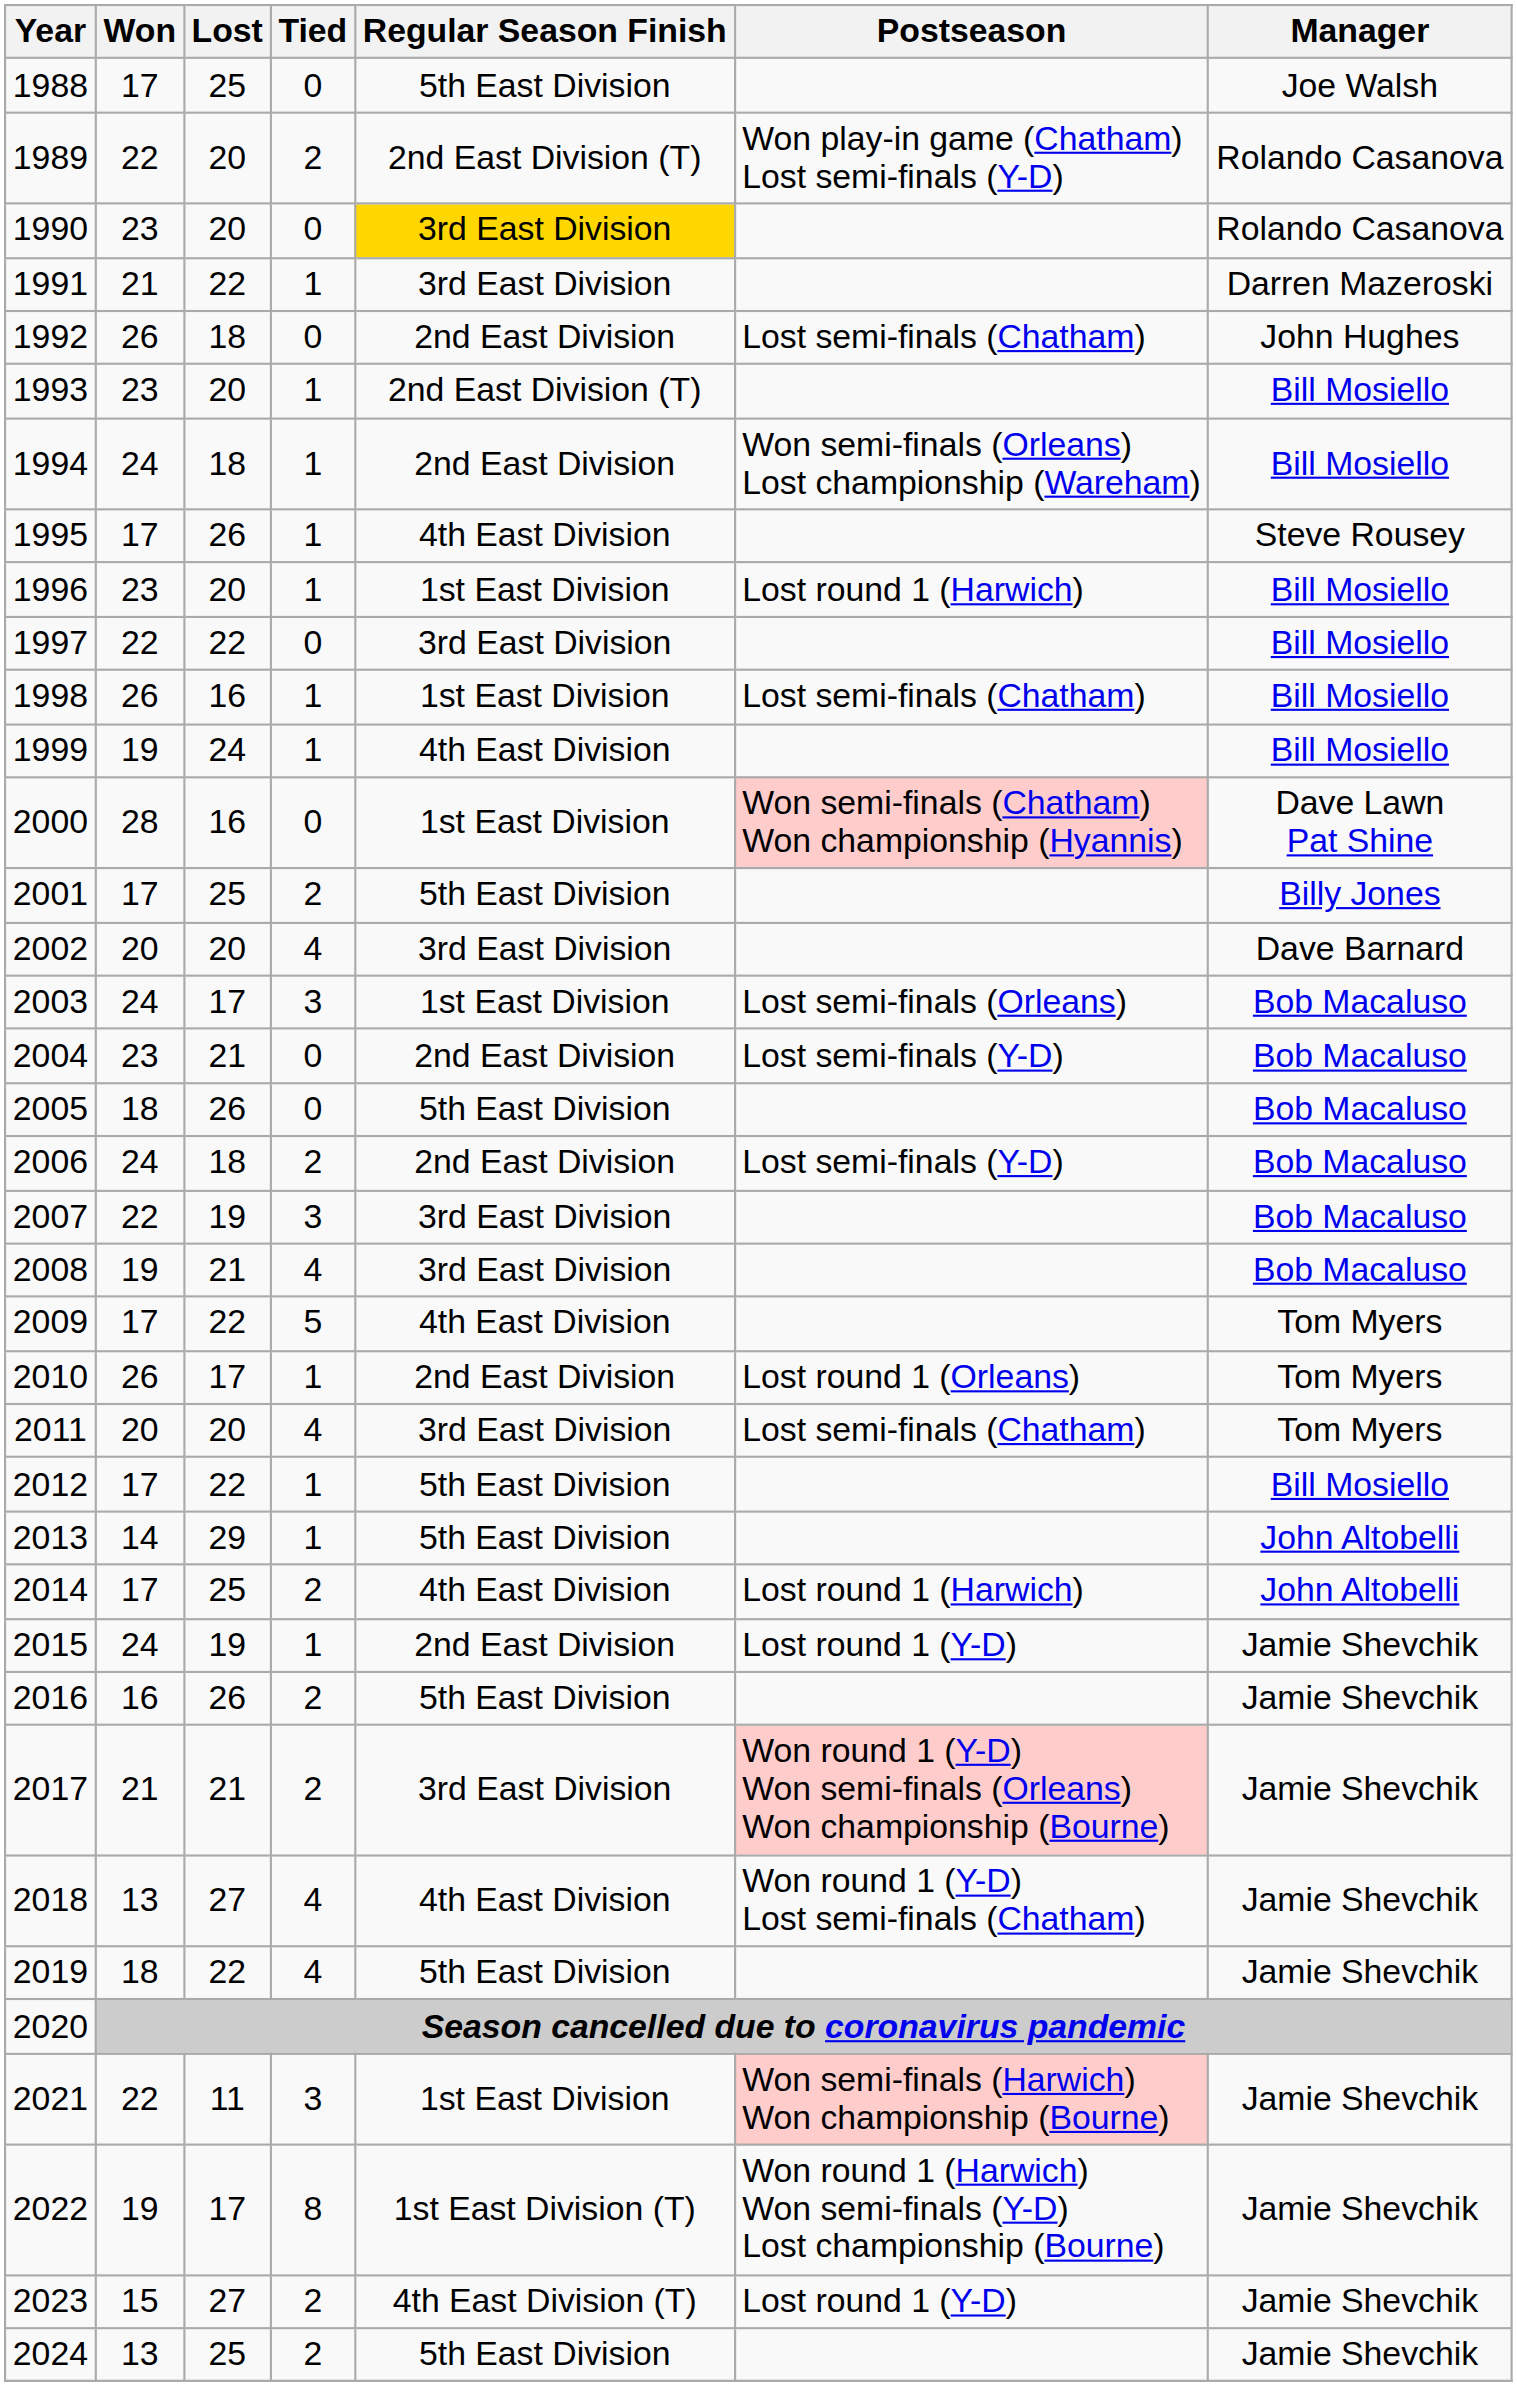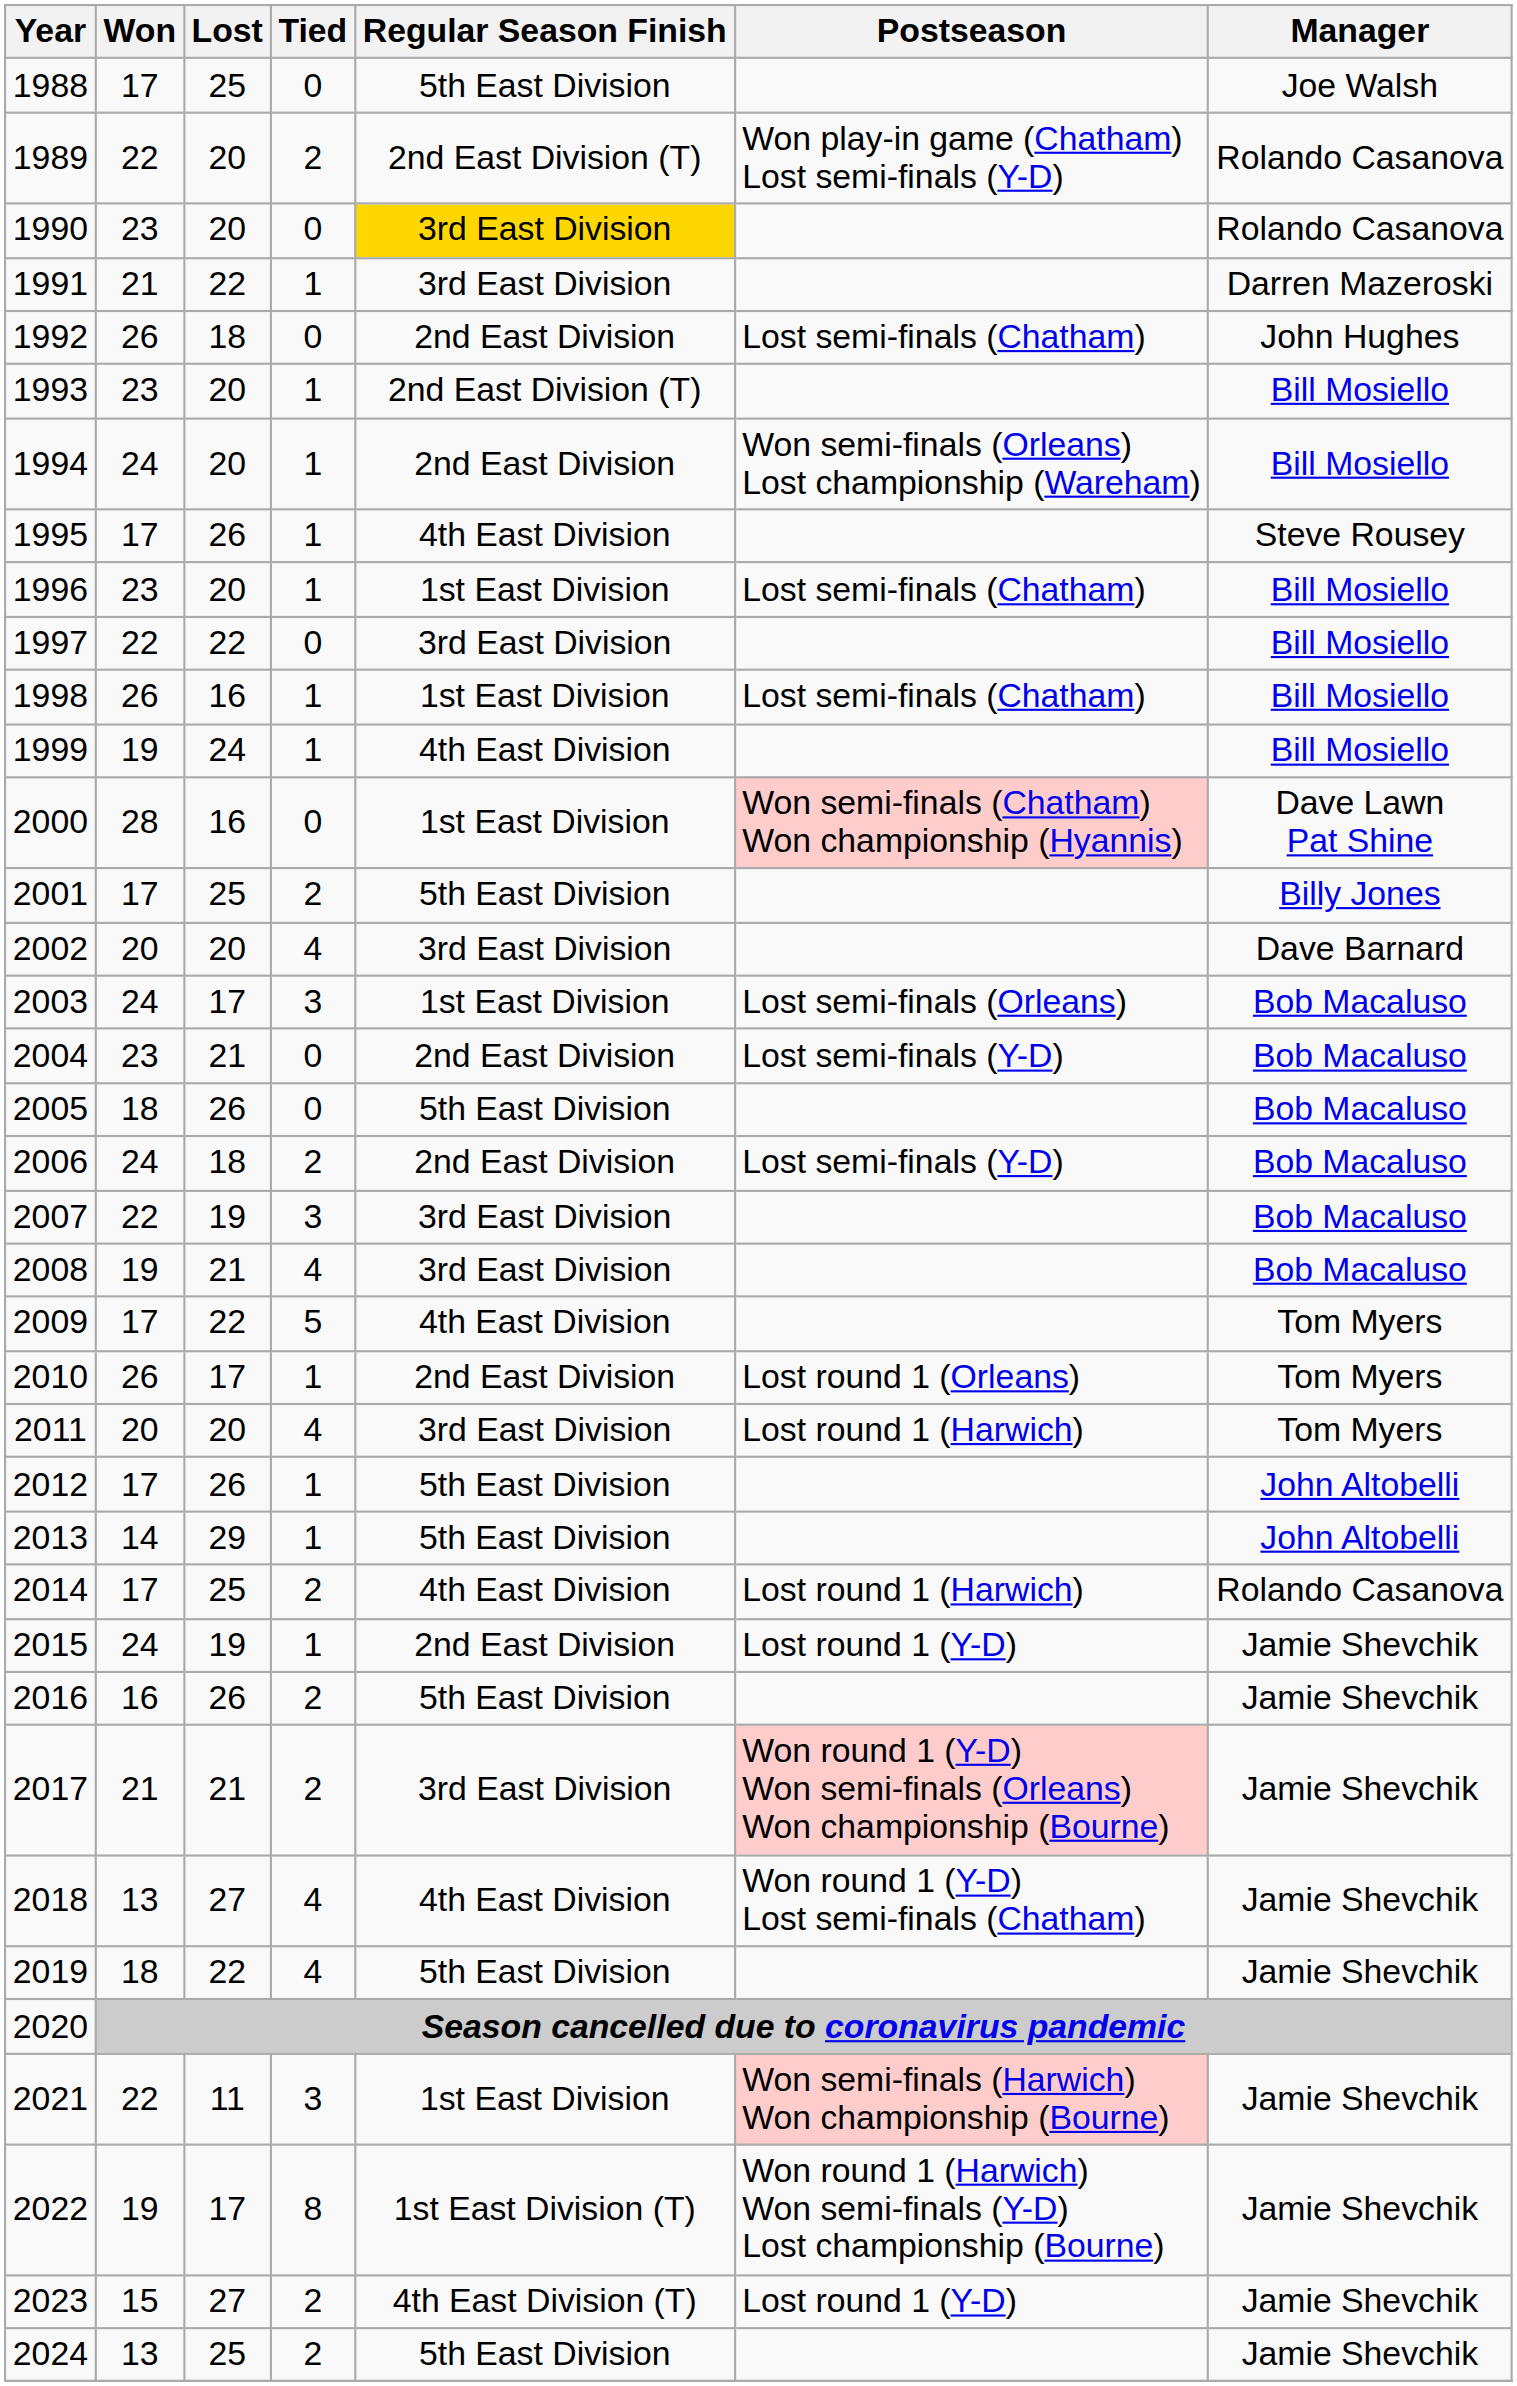(227, 463) 18 -> (227, 463) 20
(913, 589) Lost round 1 (Harwich) -> (944, 589) Lost semi-finals (Chatham)
(944, 1430) Lost semi-finals (Chatham) -> (913, 1430) Lost round 1 (Harwich)
(227, 1483) 22 -> (227, 1483) 26
(1360, 1483) Bill Mosiello -> (1360, 1483) John Altobelli
(1360, 1590) John Altobelli -> (1360, 1590) Rolando Casanova
